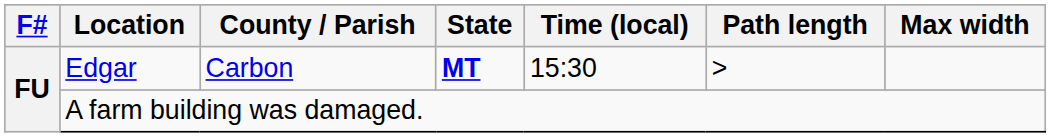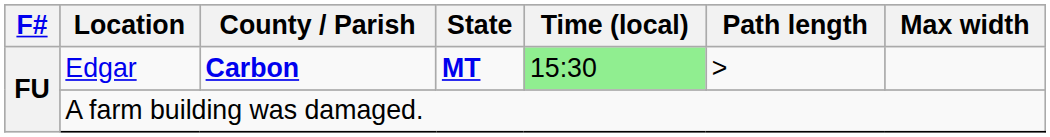(249, 68) normal -> (252, 68) bold
(563, 68) no background -> (563, 68) lightgreen background
